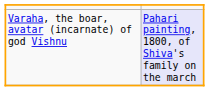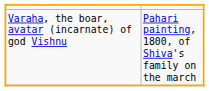(170, 47) lavender background -> (170, 47) no background
